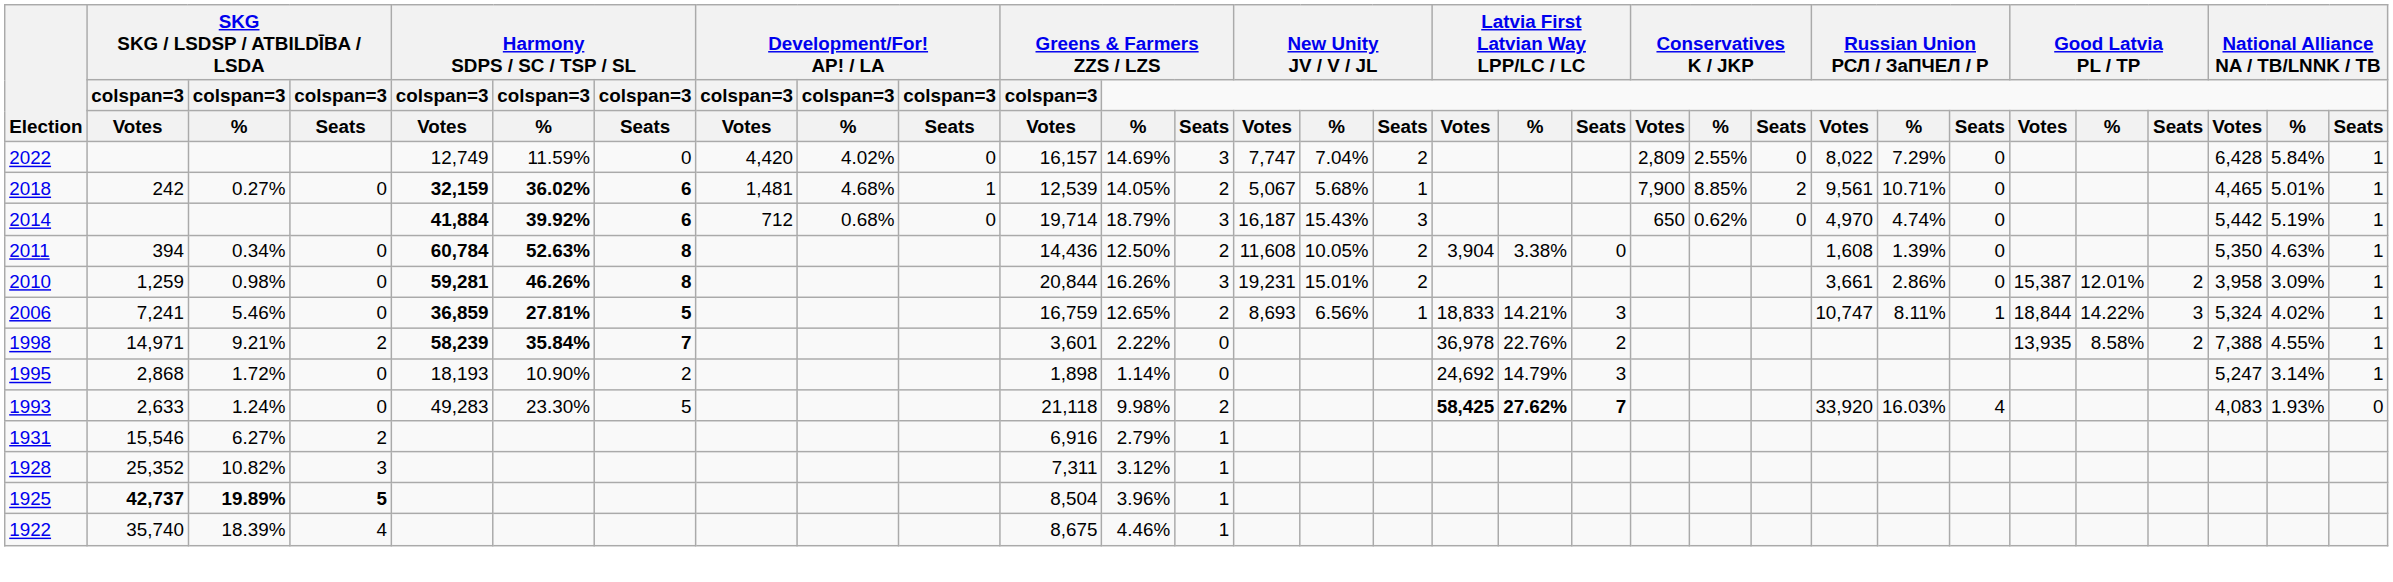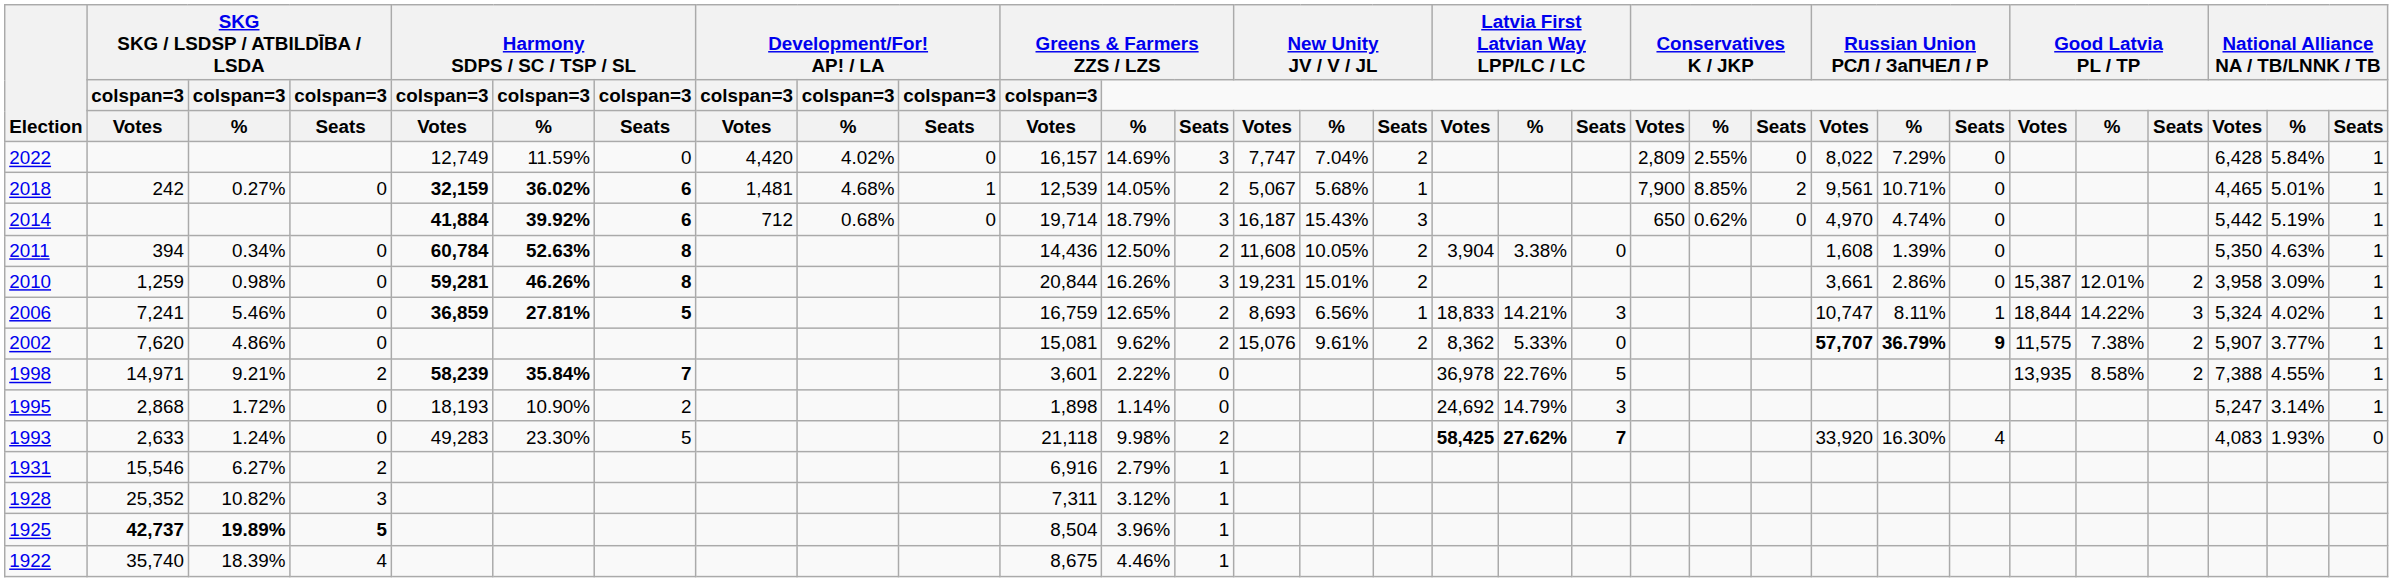+ row: (30, 343)
(1621, 343) 2 -> (1621, 374) 5
(1914, 405) 16.03% -> (1914, 436) 16.30%
